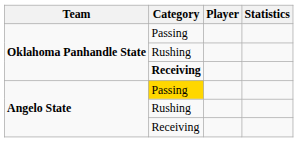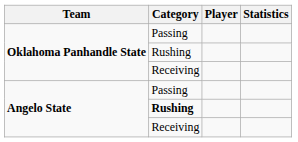(176, 71) bold -> (175, 71) normal
(169, 89) gold background -> (169, 89) no background
(171, 108) normal -> (172, 108) bold
